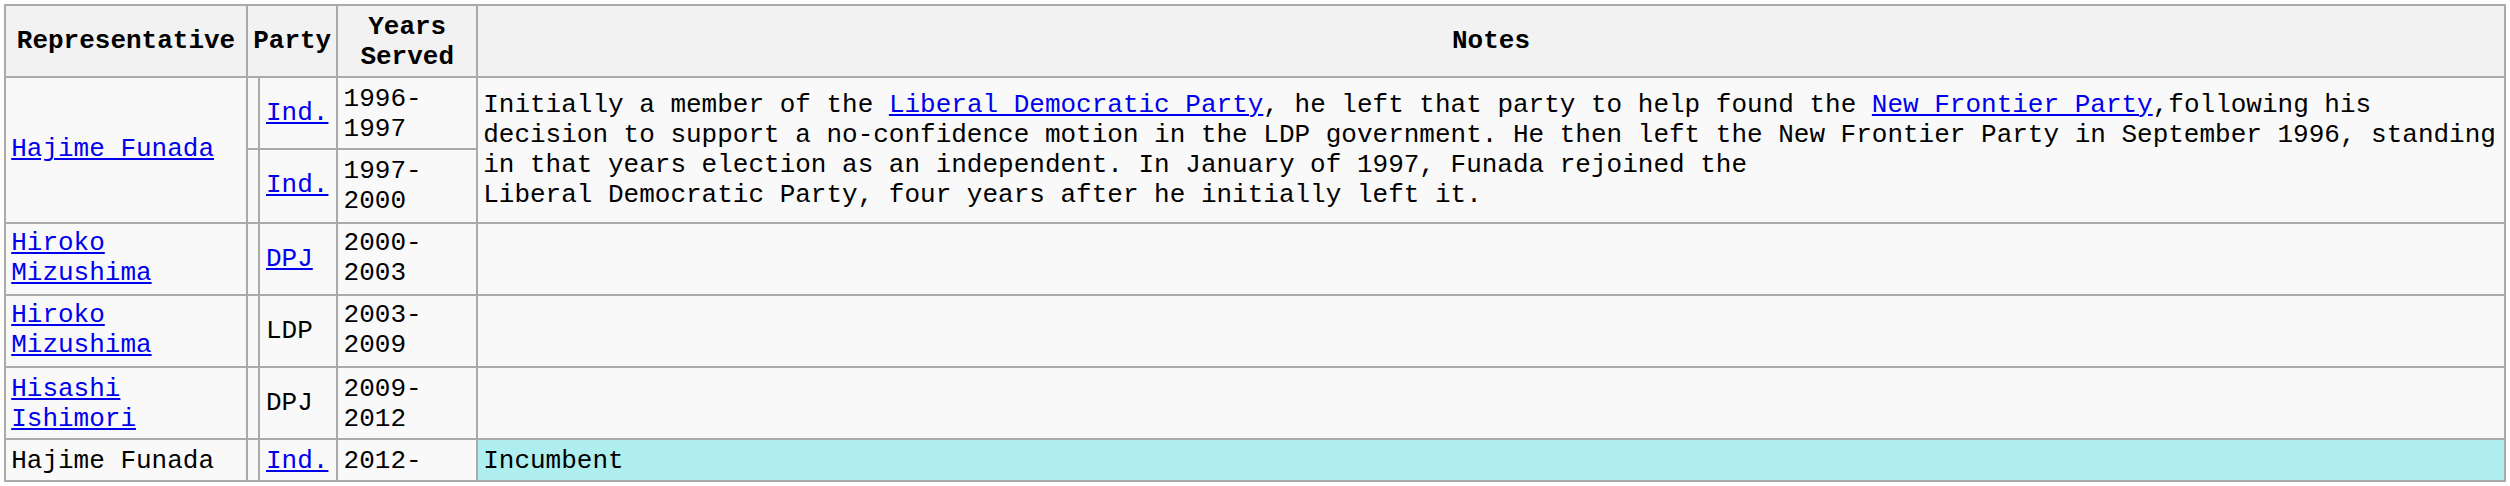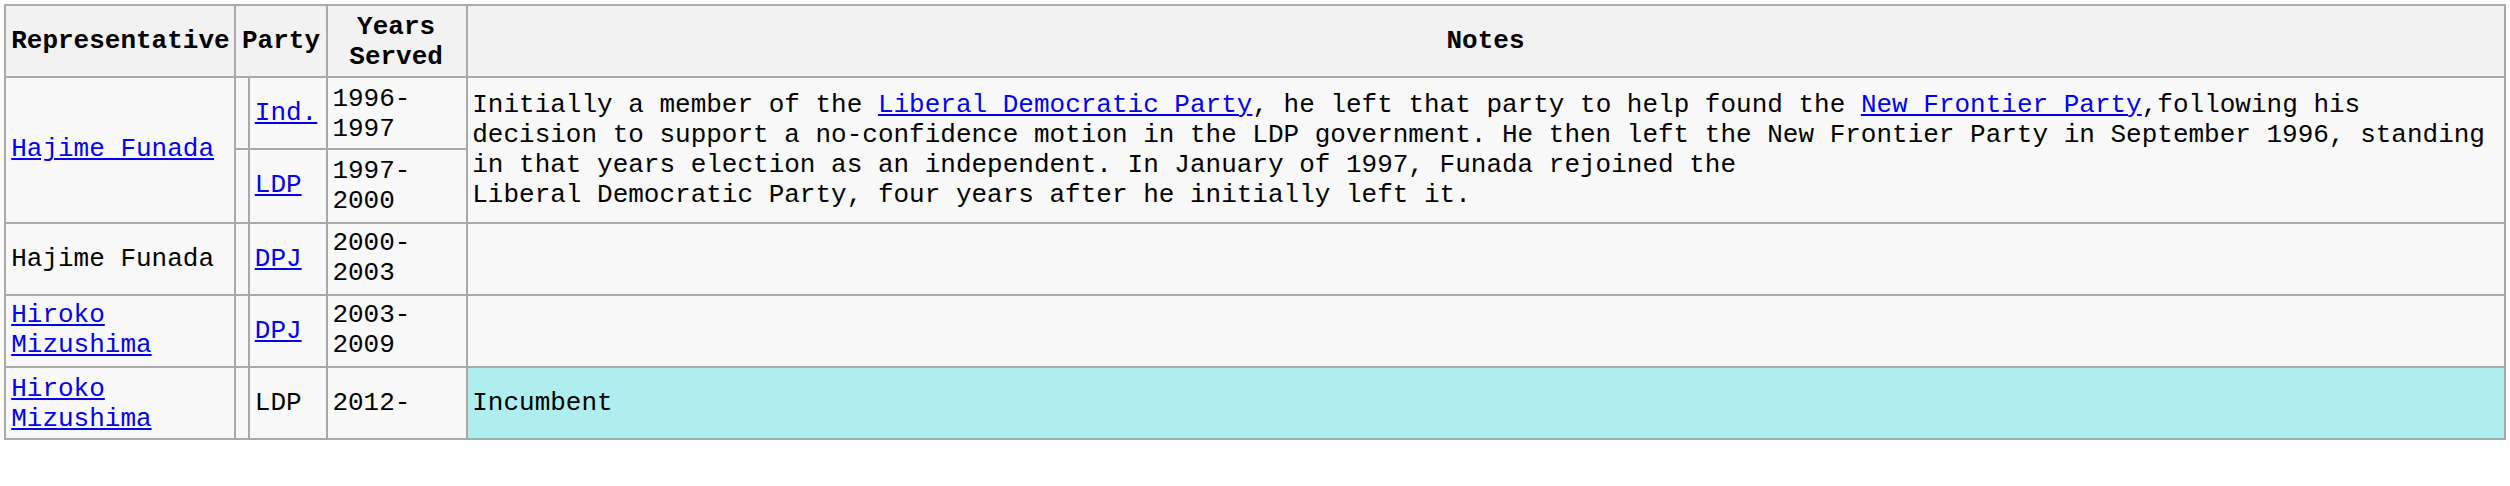(297, 186) Ind. -> (278, 186) LDP
(81, 258) Hiroko Mizushima -> (113, 258) Hajime Funada
(289, 331) LDP -> (278, 331) DPJ
- row: (383, 403)
(113, 460) Hajime Funada -> (81, 403) Hiroko Mizushima
(297, 460) Ind. -> (278, 403) LDP
